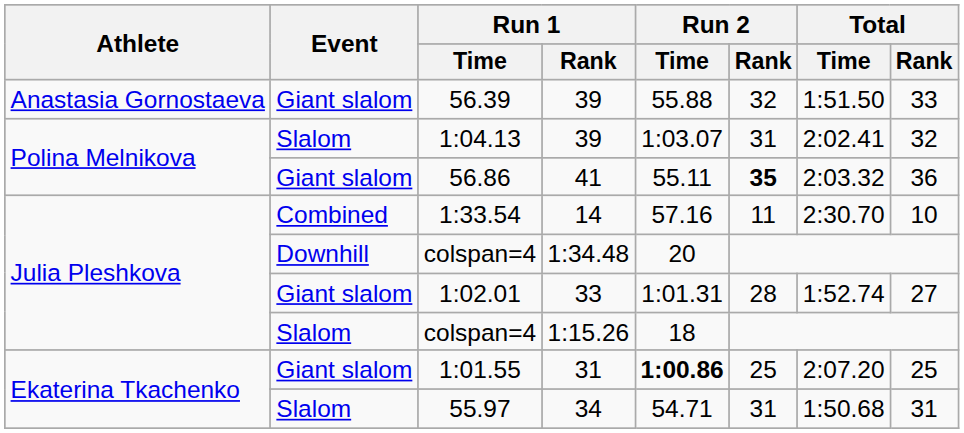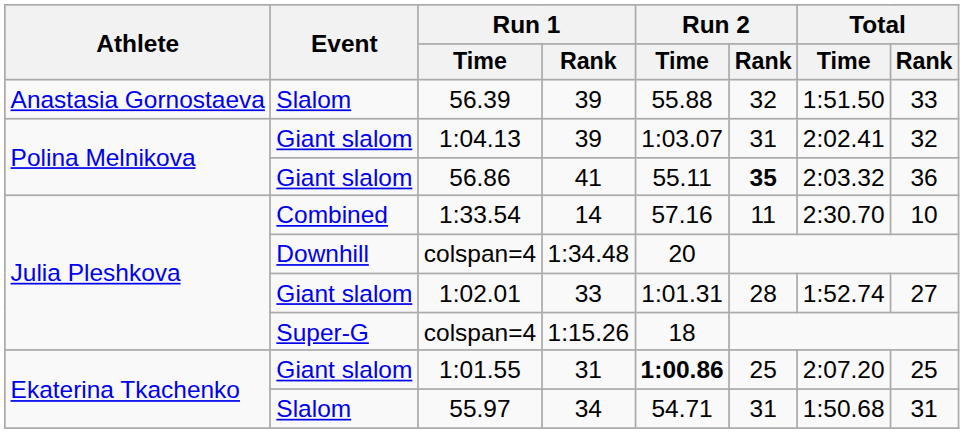(344, 100) Giant slalom -> (314, 100) Slalom
(314, 138) Slalom -> (344, 138) Giant slalom
(314, 332) Slalom -> (323, 332) Super-G
